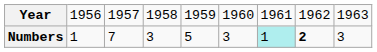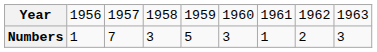(264, 37) paleturquoise background -> (264, 37) no background
(303, 37) bold -> (303, 37) normal
